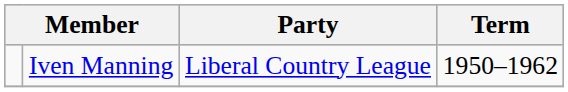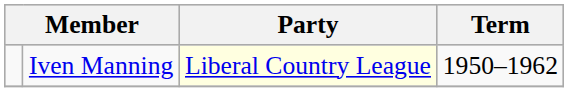(308, 65) no background -> (308, 65) lightyellow background
